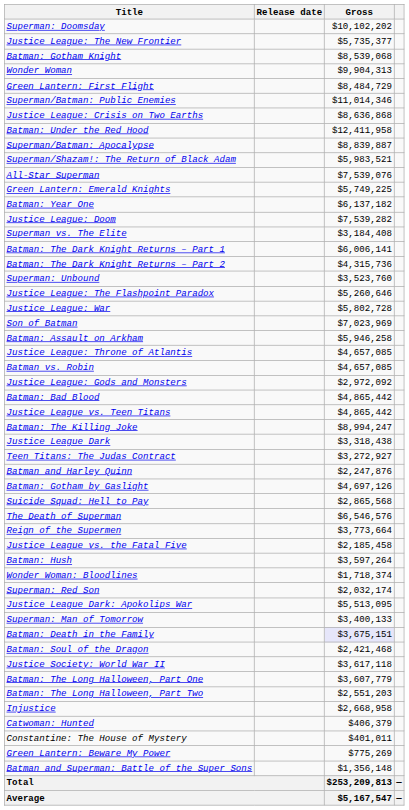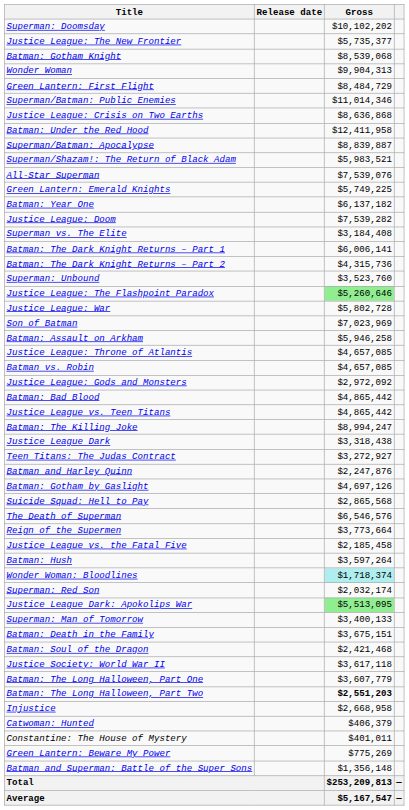(365, 294) no background -> (365, 294) lightgreen background
(365, 575) no background -> (365, 575) paleturquoise background
(365, 605) no background -> (365, 605) lightgreen background
(365, 635) lavender background -> (365, 635) no background
(365, 694) normal -> (365, 694) bold
